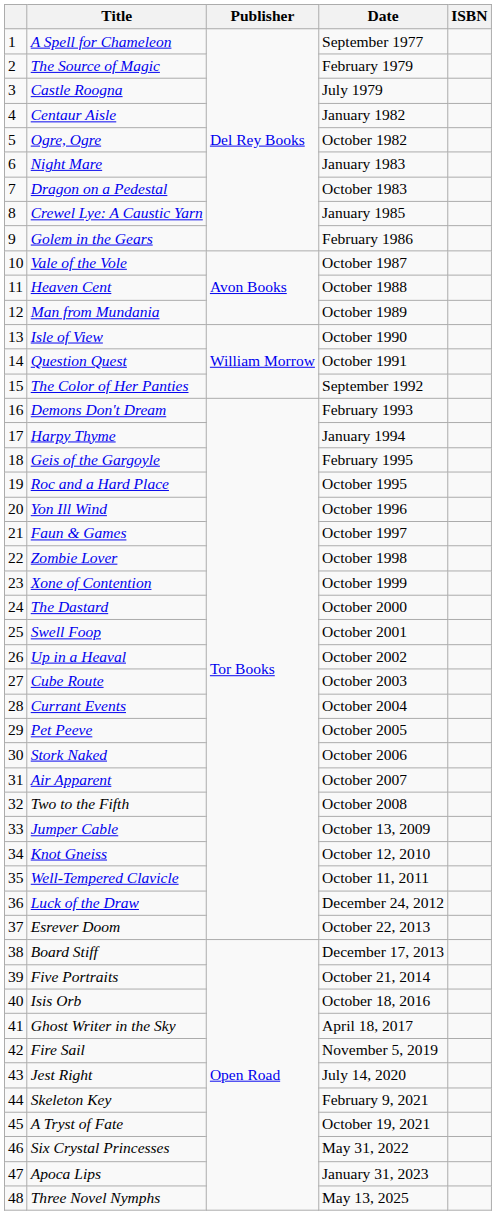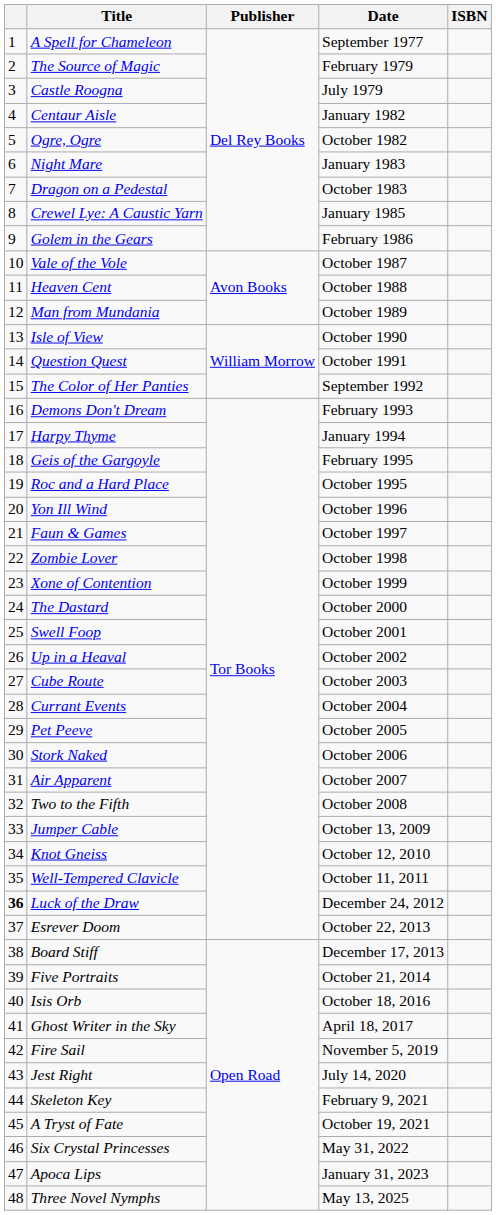(16, 902) normal -> (16, 902) bold
